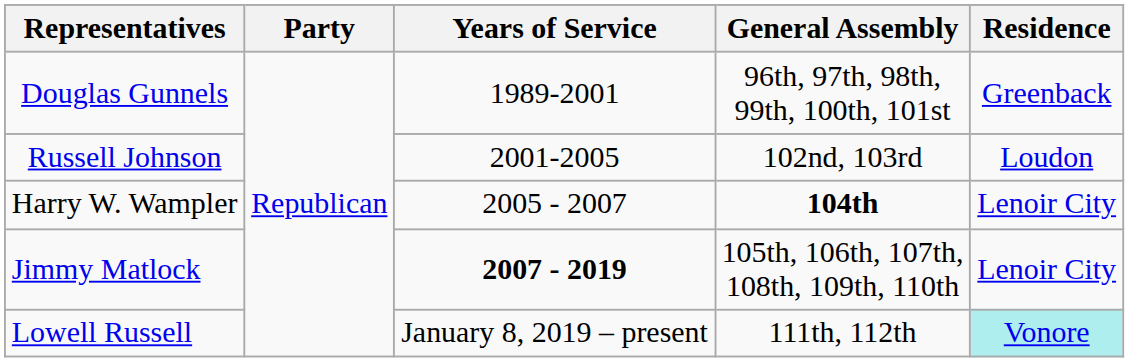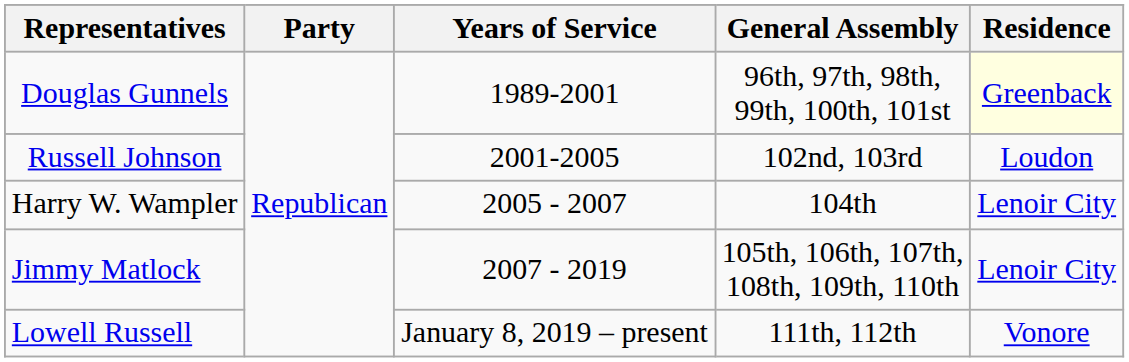(1047, 92) no background -> (1047, 92) lightyellow background
(843, 204) bold -> (843, 204) normal
(555, 268) bold -> (555, 268) normal
(1047, 332) paleturquoise background -> (1047, 332) no background
